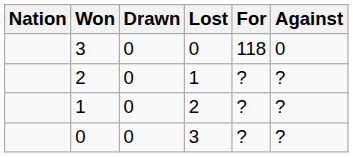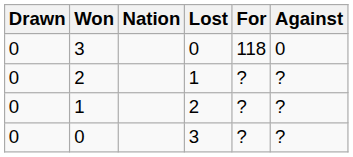columns swapped: (38, 19) <-> (152, 19)
